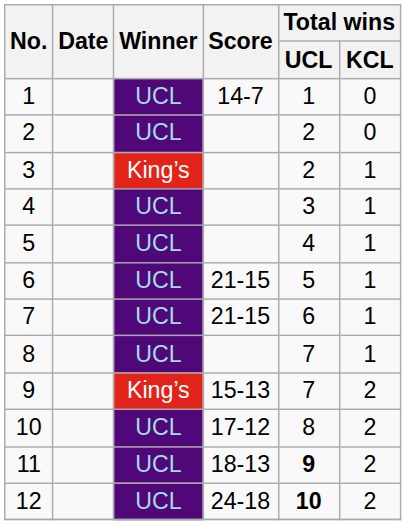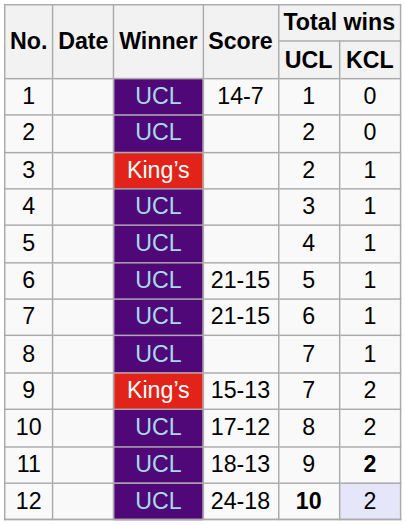(309, 464) bold -> (309, 464) normal
(370, 464) normal -> (370, 464) bold
(370, 501) no background -> (370, 501) lavender background
